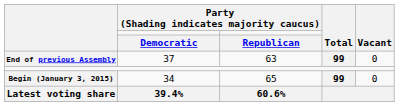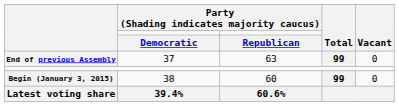(169, 78) 34 -> (169, 78) 38
(271, 78) 65 -> (271, 78) 60
